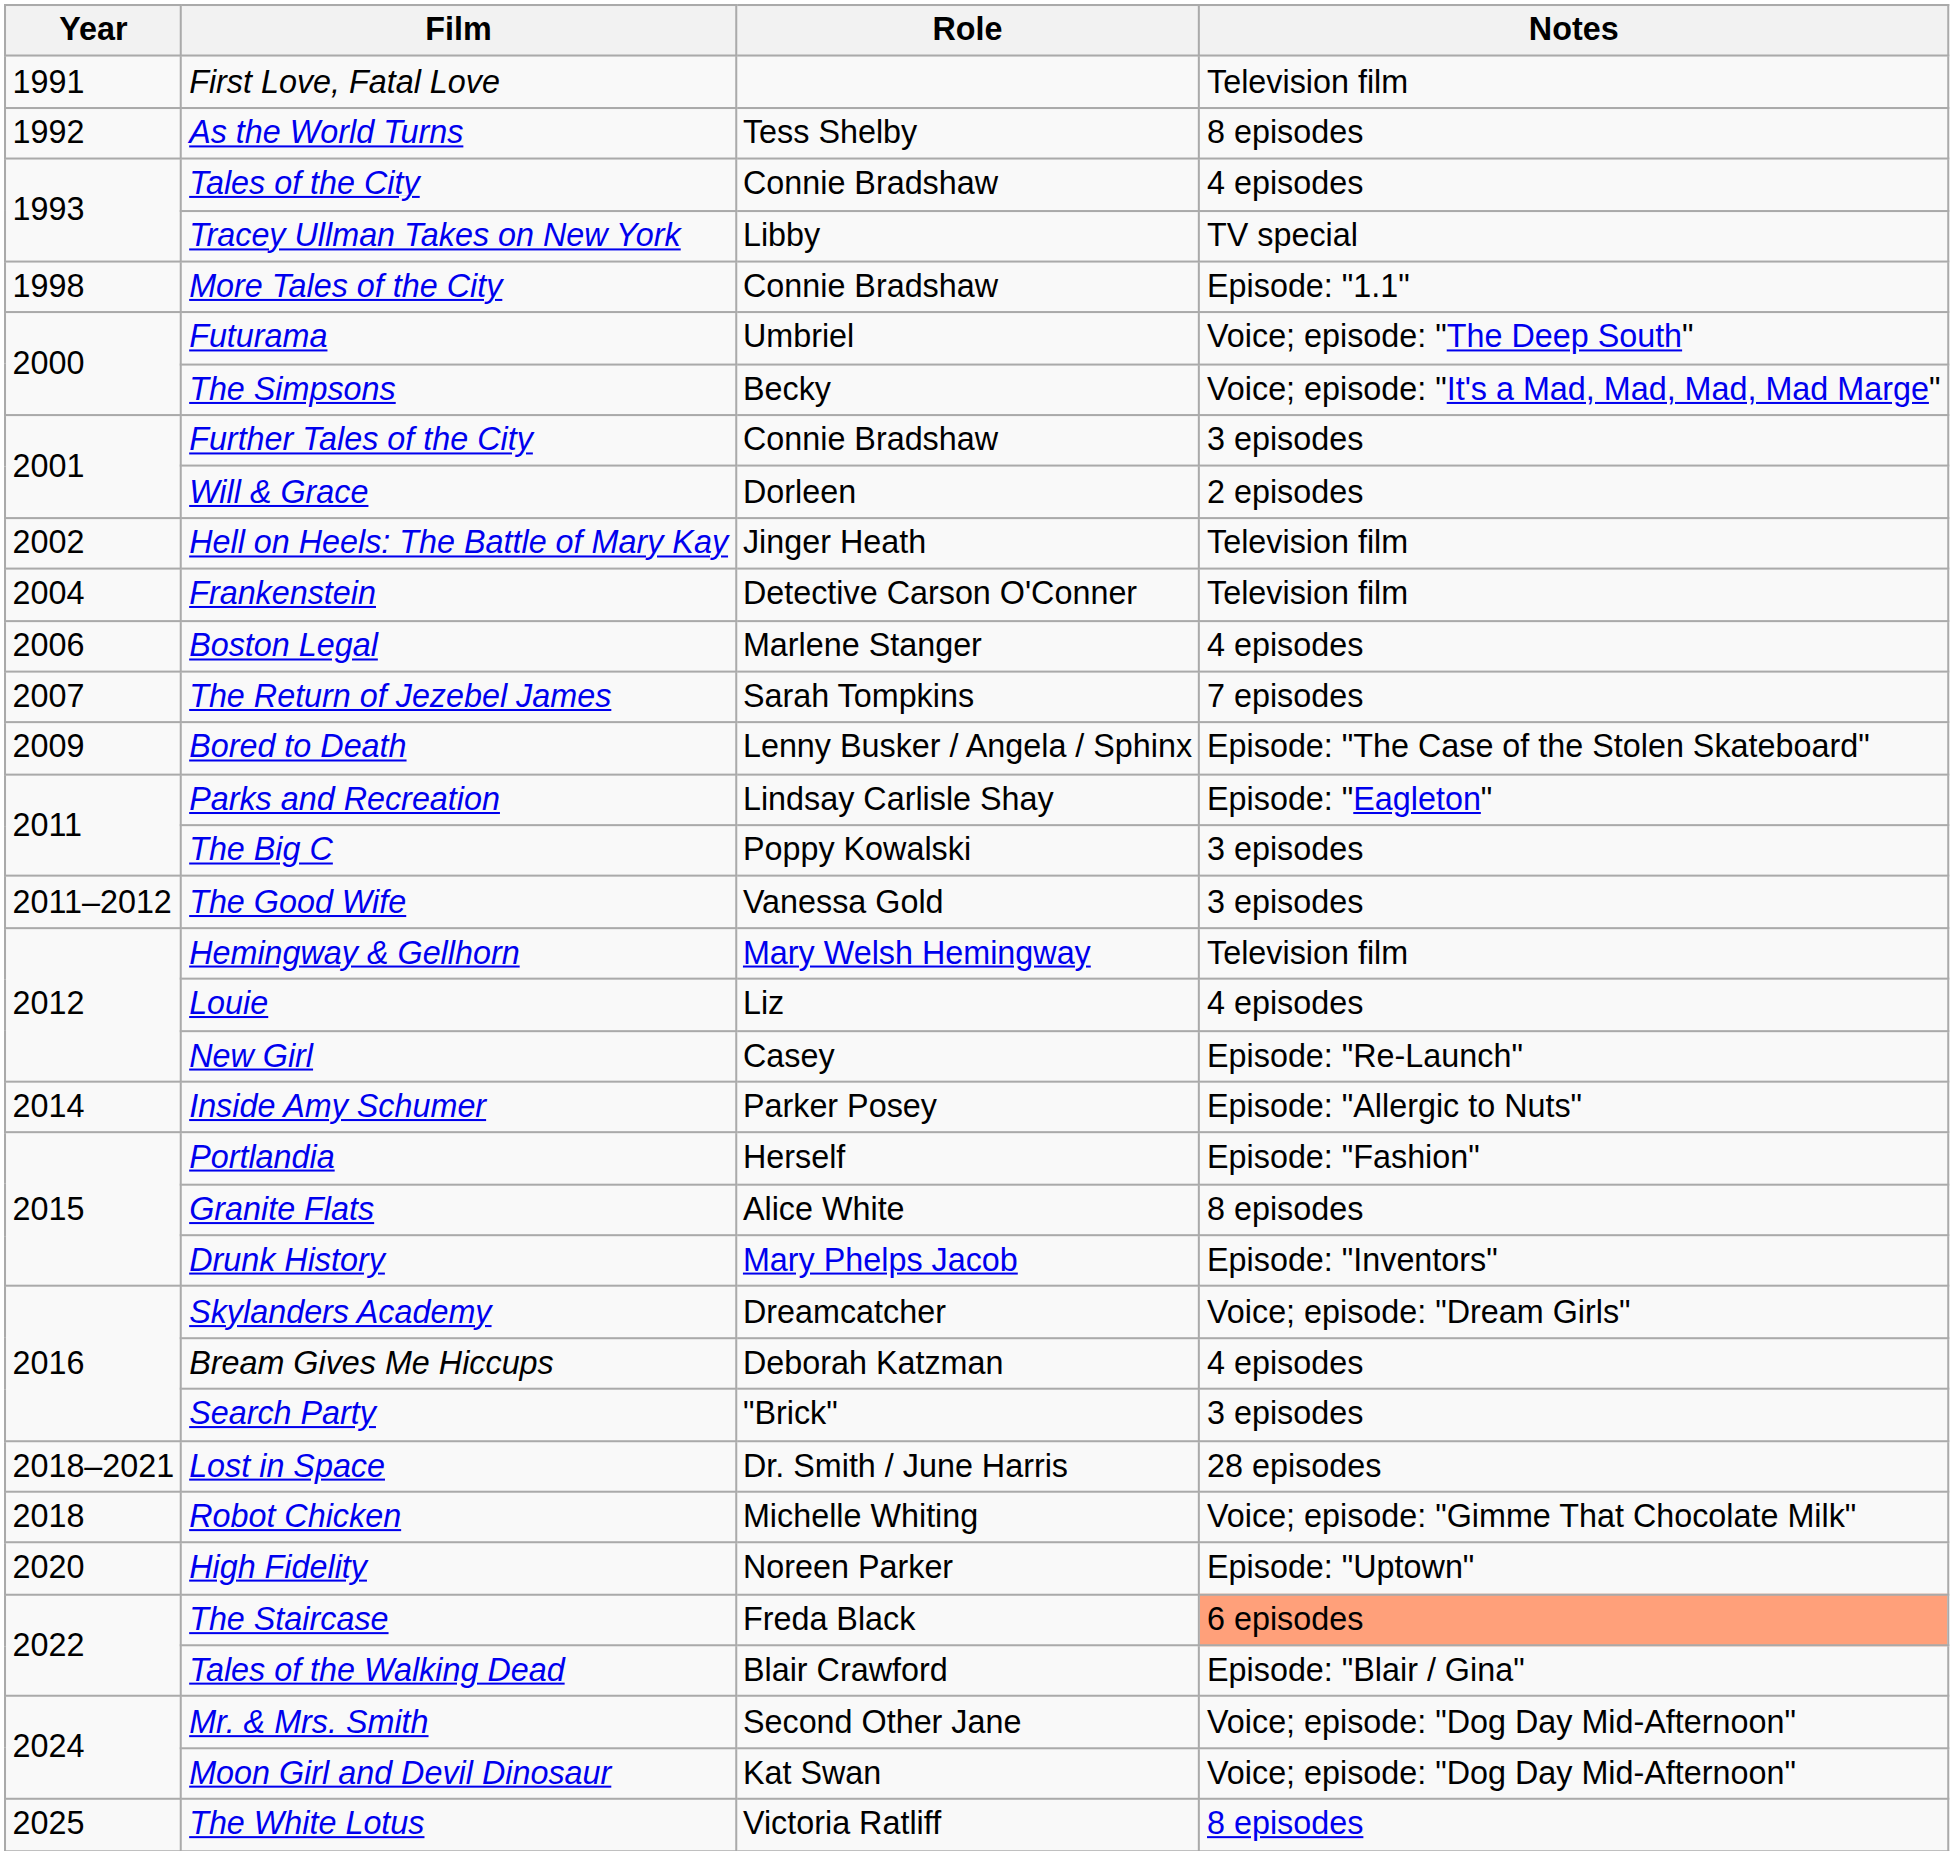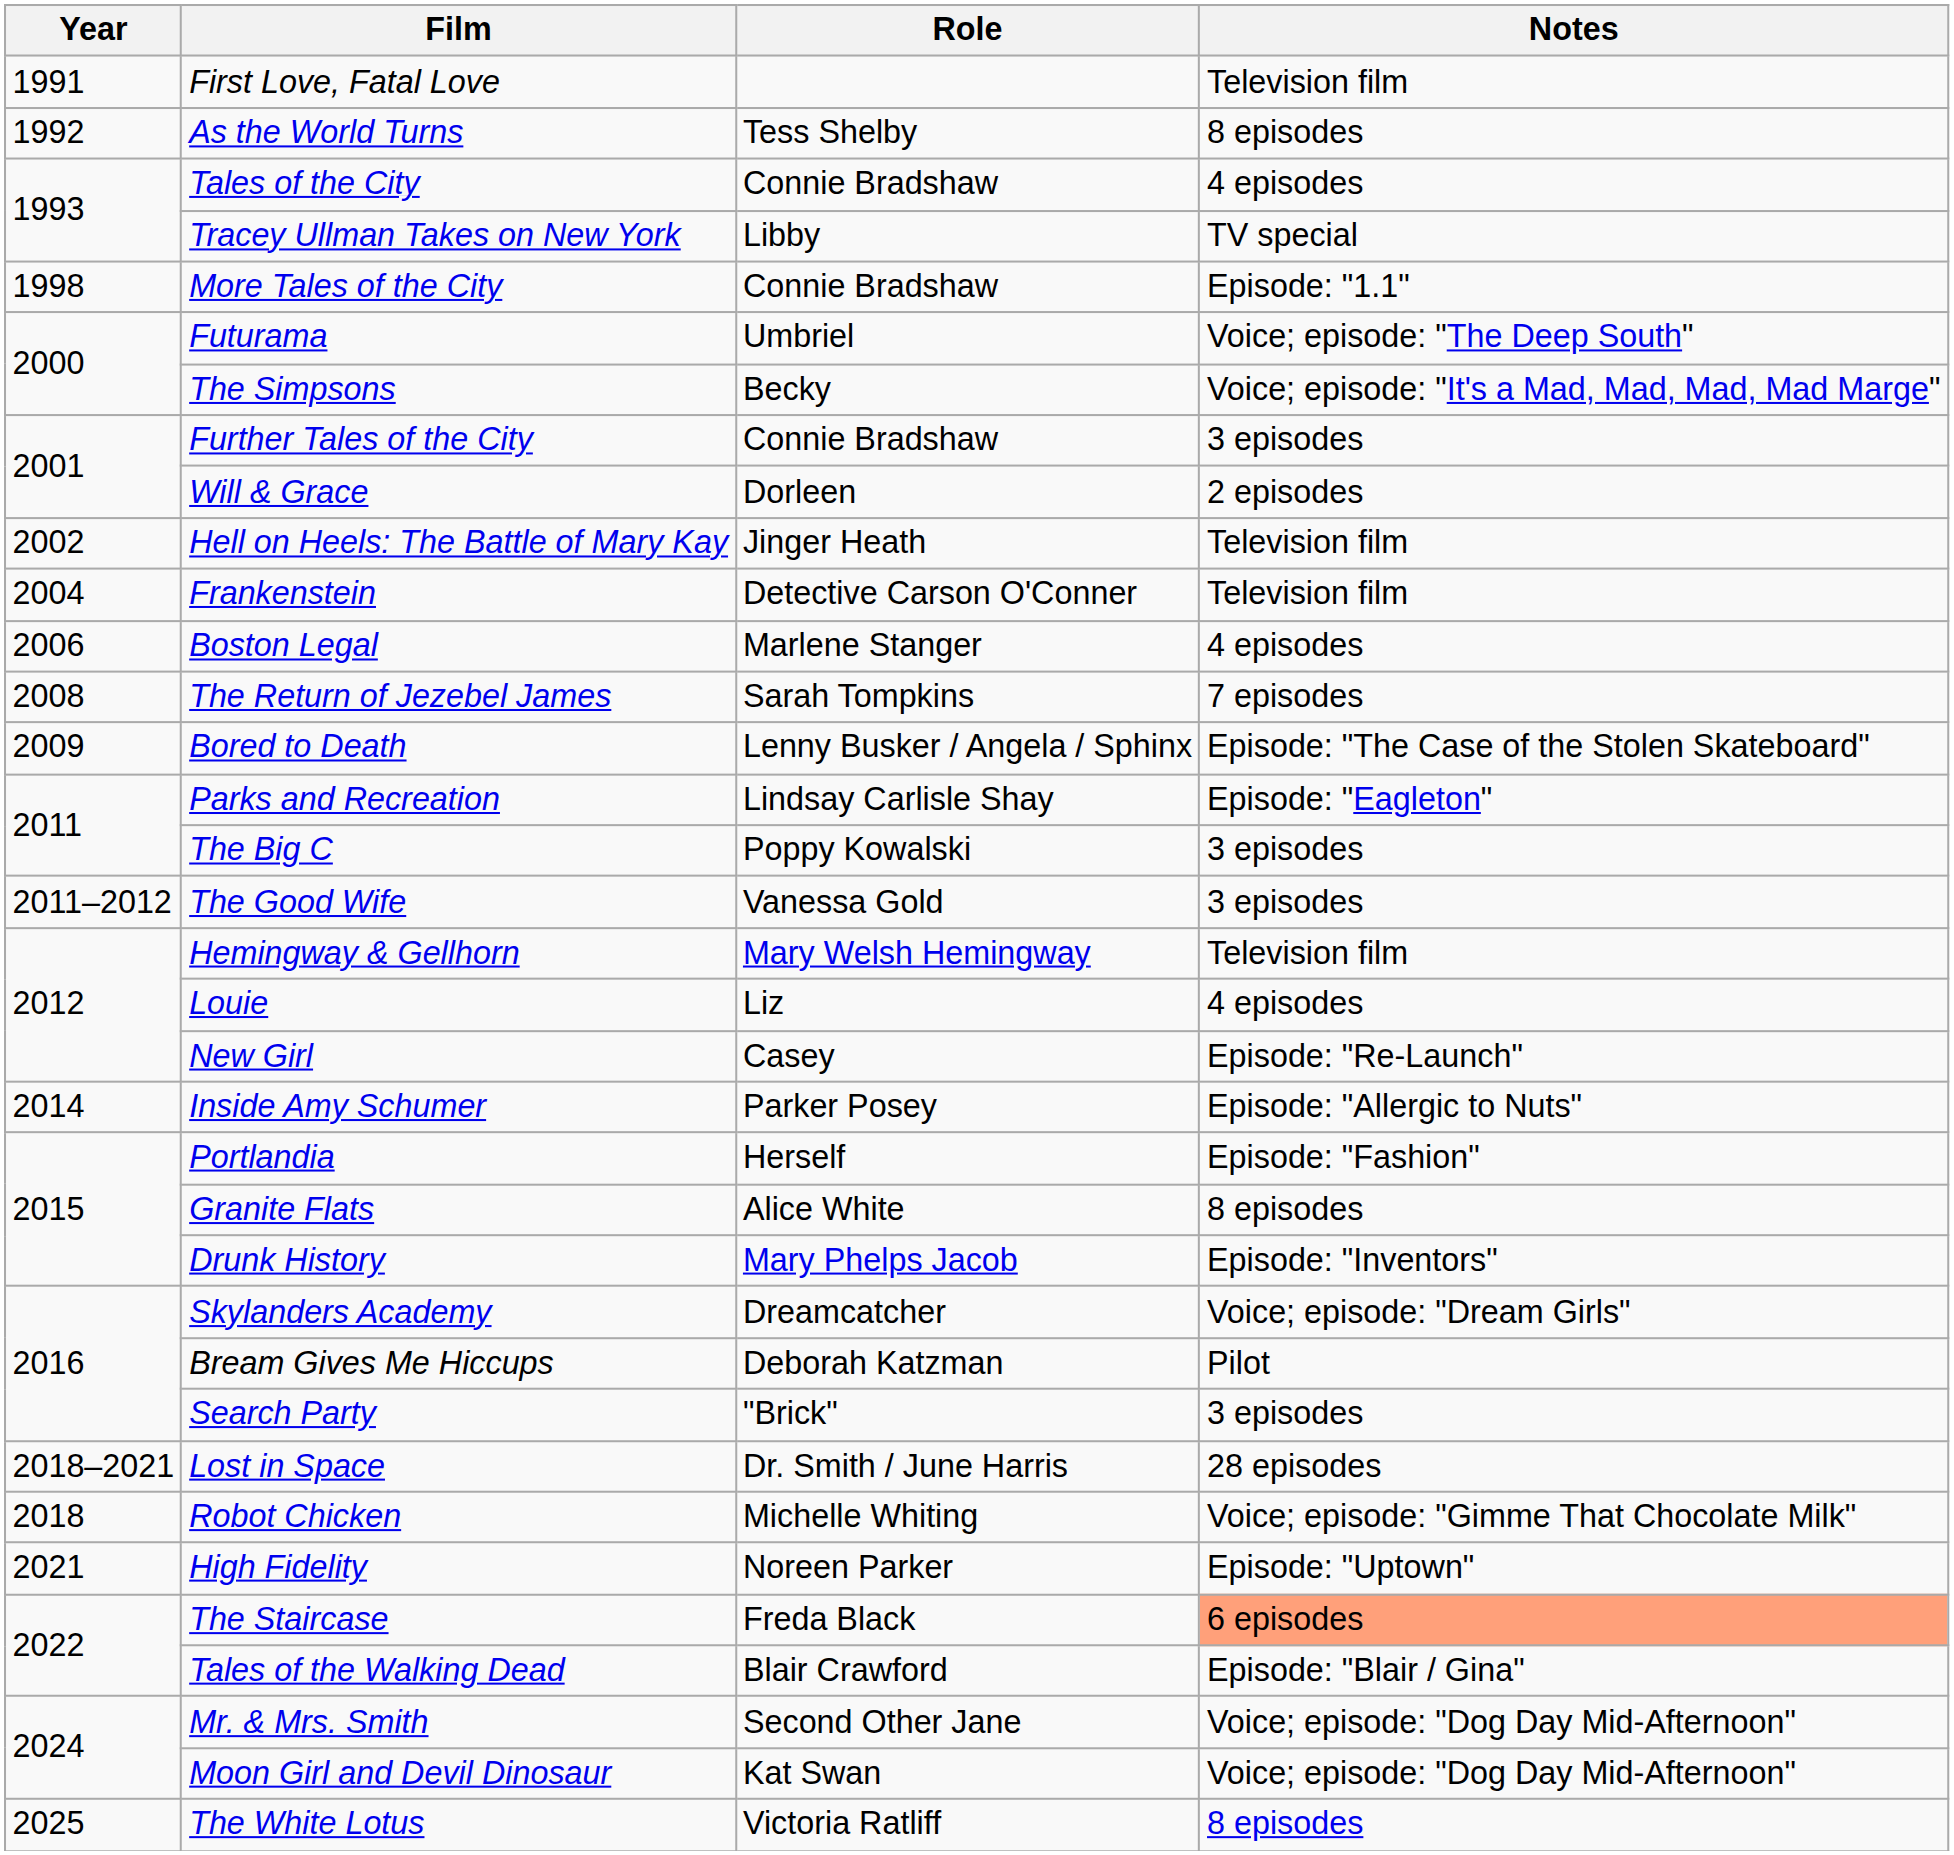(48, 696) 2007 -> (48, 696) 2008
(1285, 1362) 4 episodes -> (1238, 1362) Pilot
(48, 1567) 2020 -> (48, 1567) 2021
